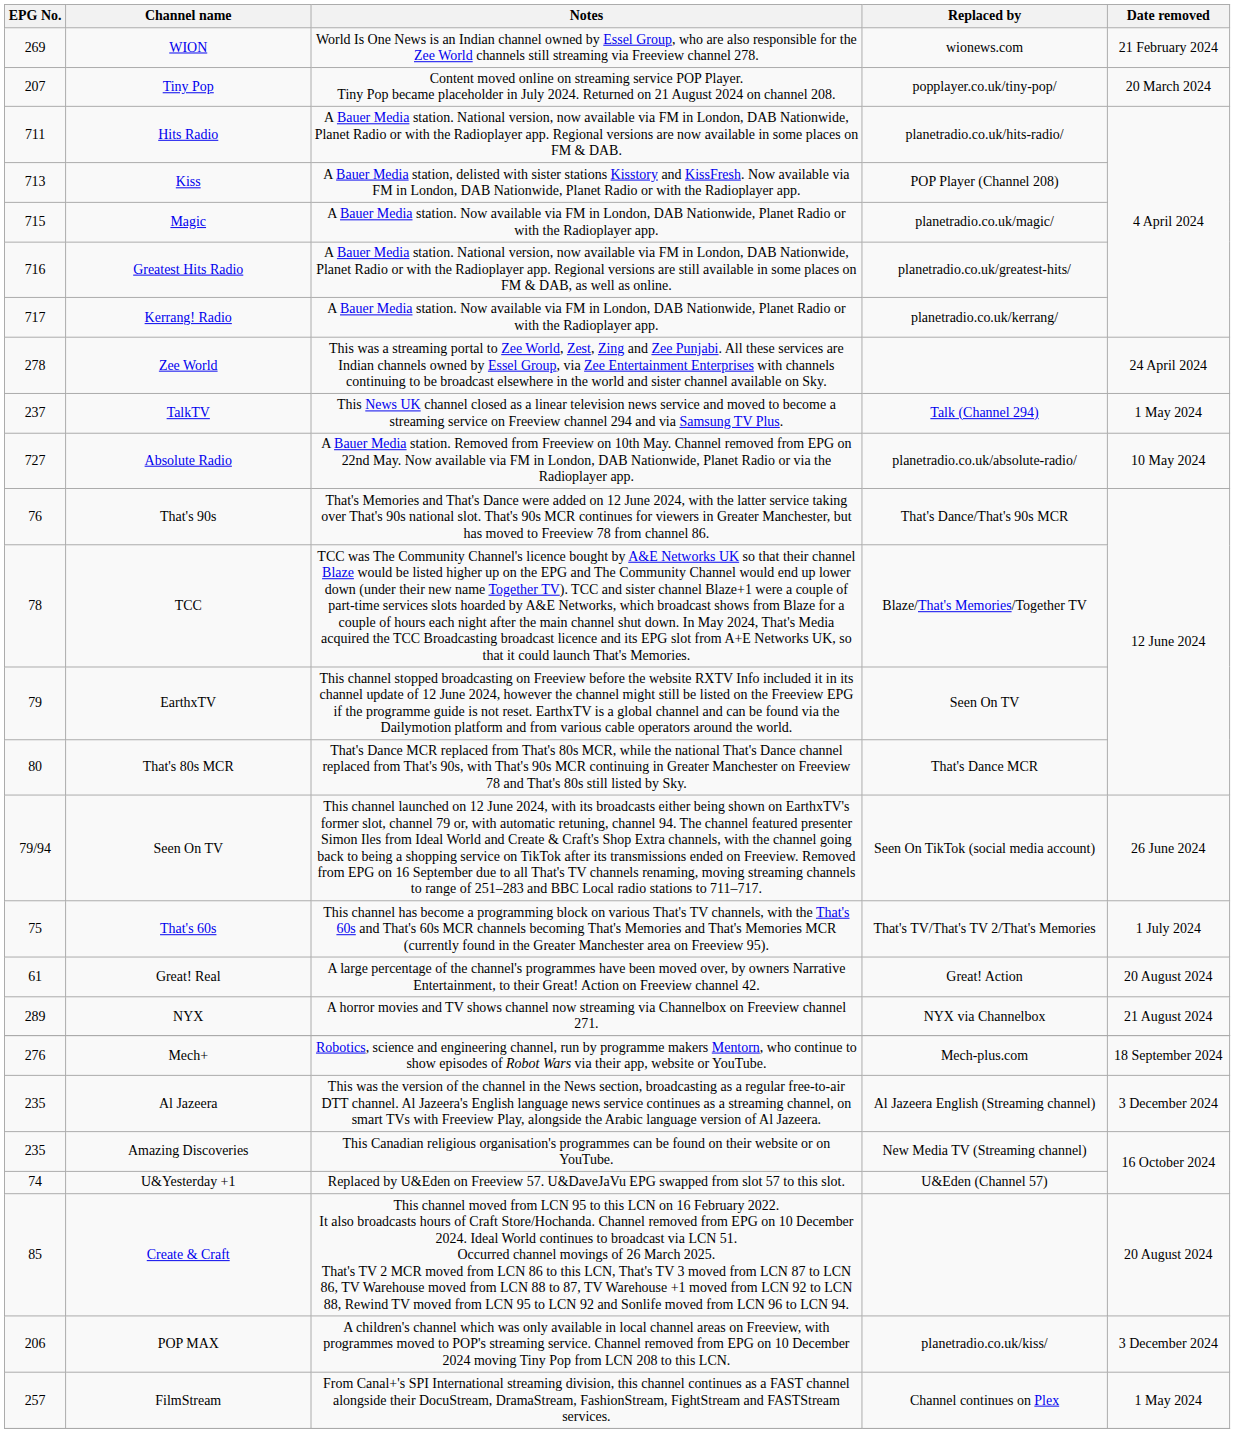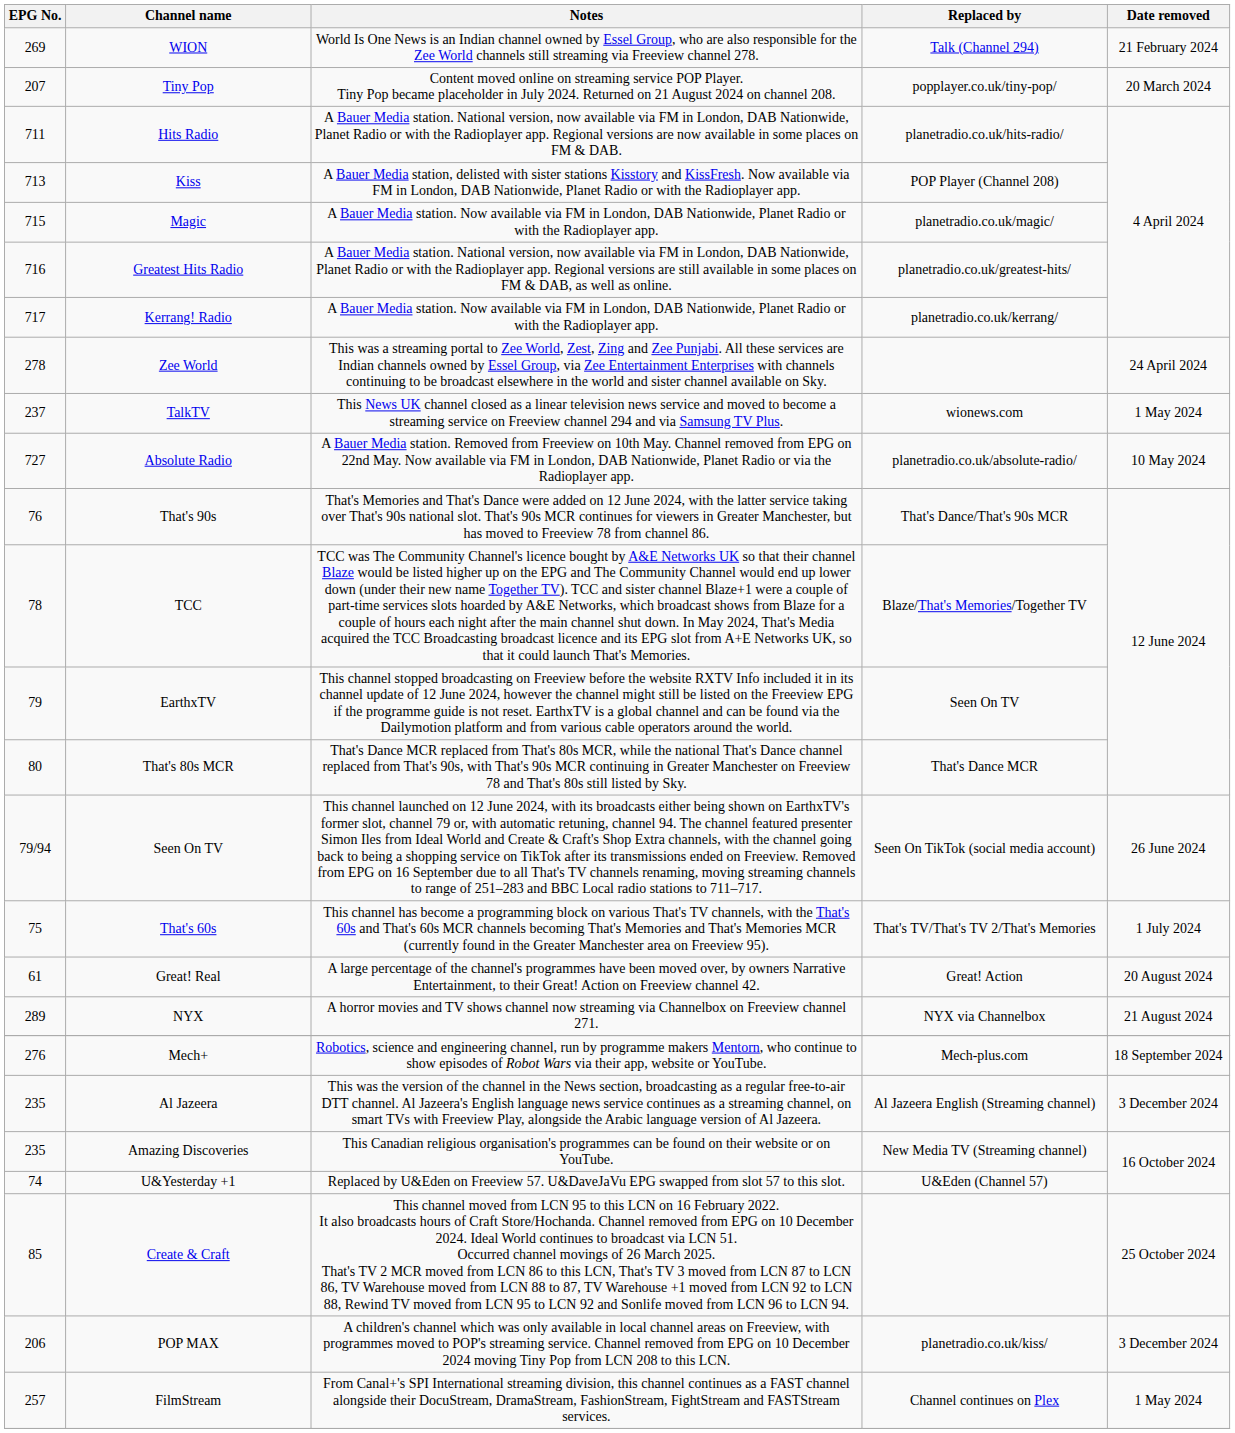(985, 47) wionews.com -> (985, 47) Talk (Channel 294)
(985, 413) Talk (Channel 294) -> (985, 413) wionews.com
(1168, 1255) 20 August 2024 -> (1168, 1255) 25 October 2024
